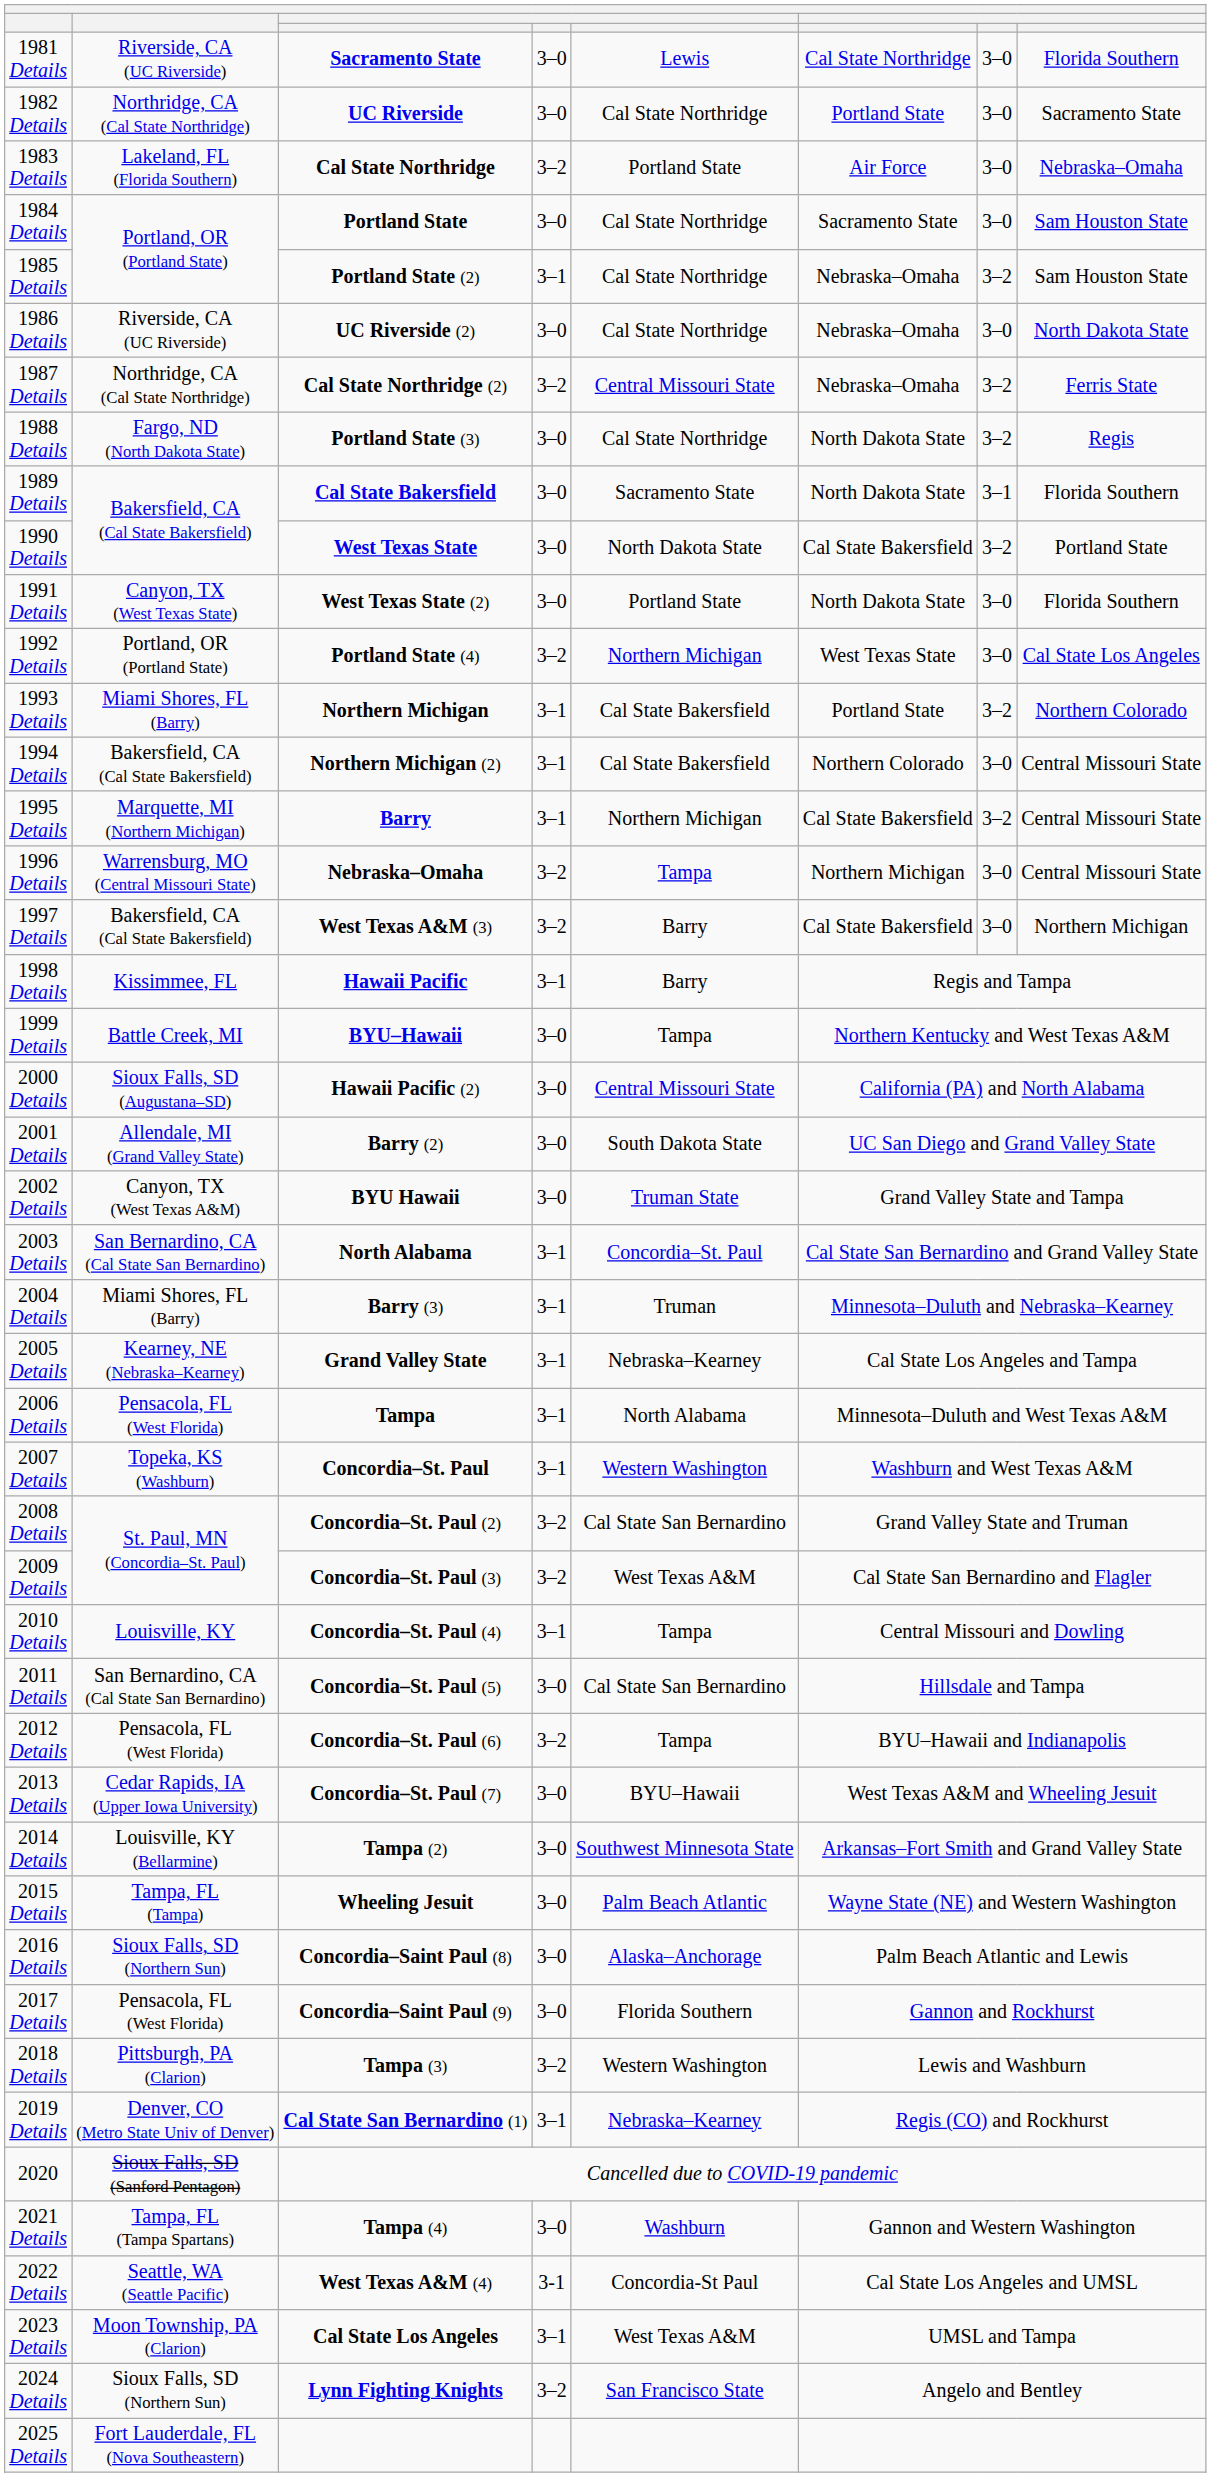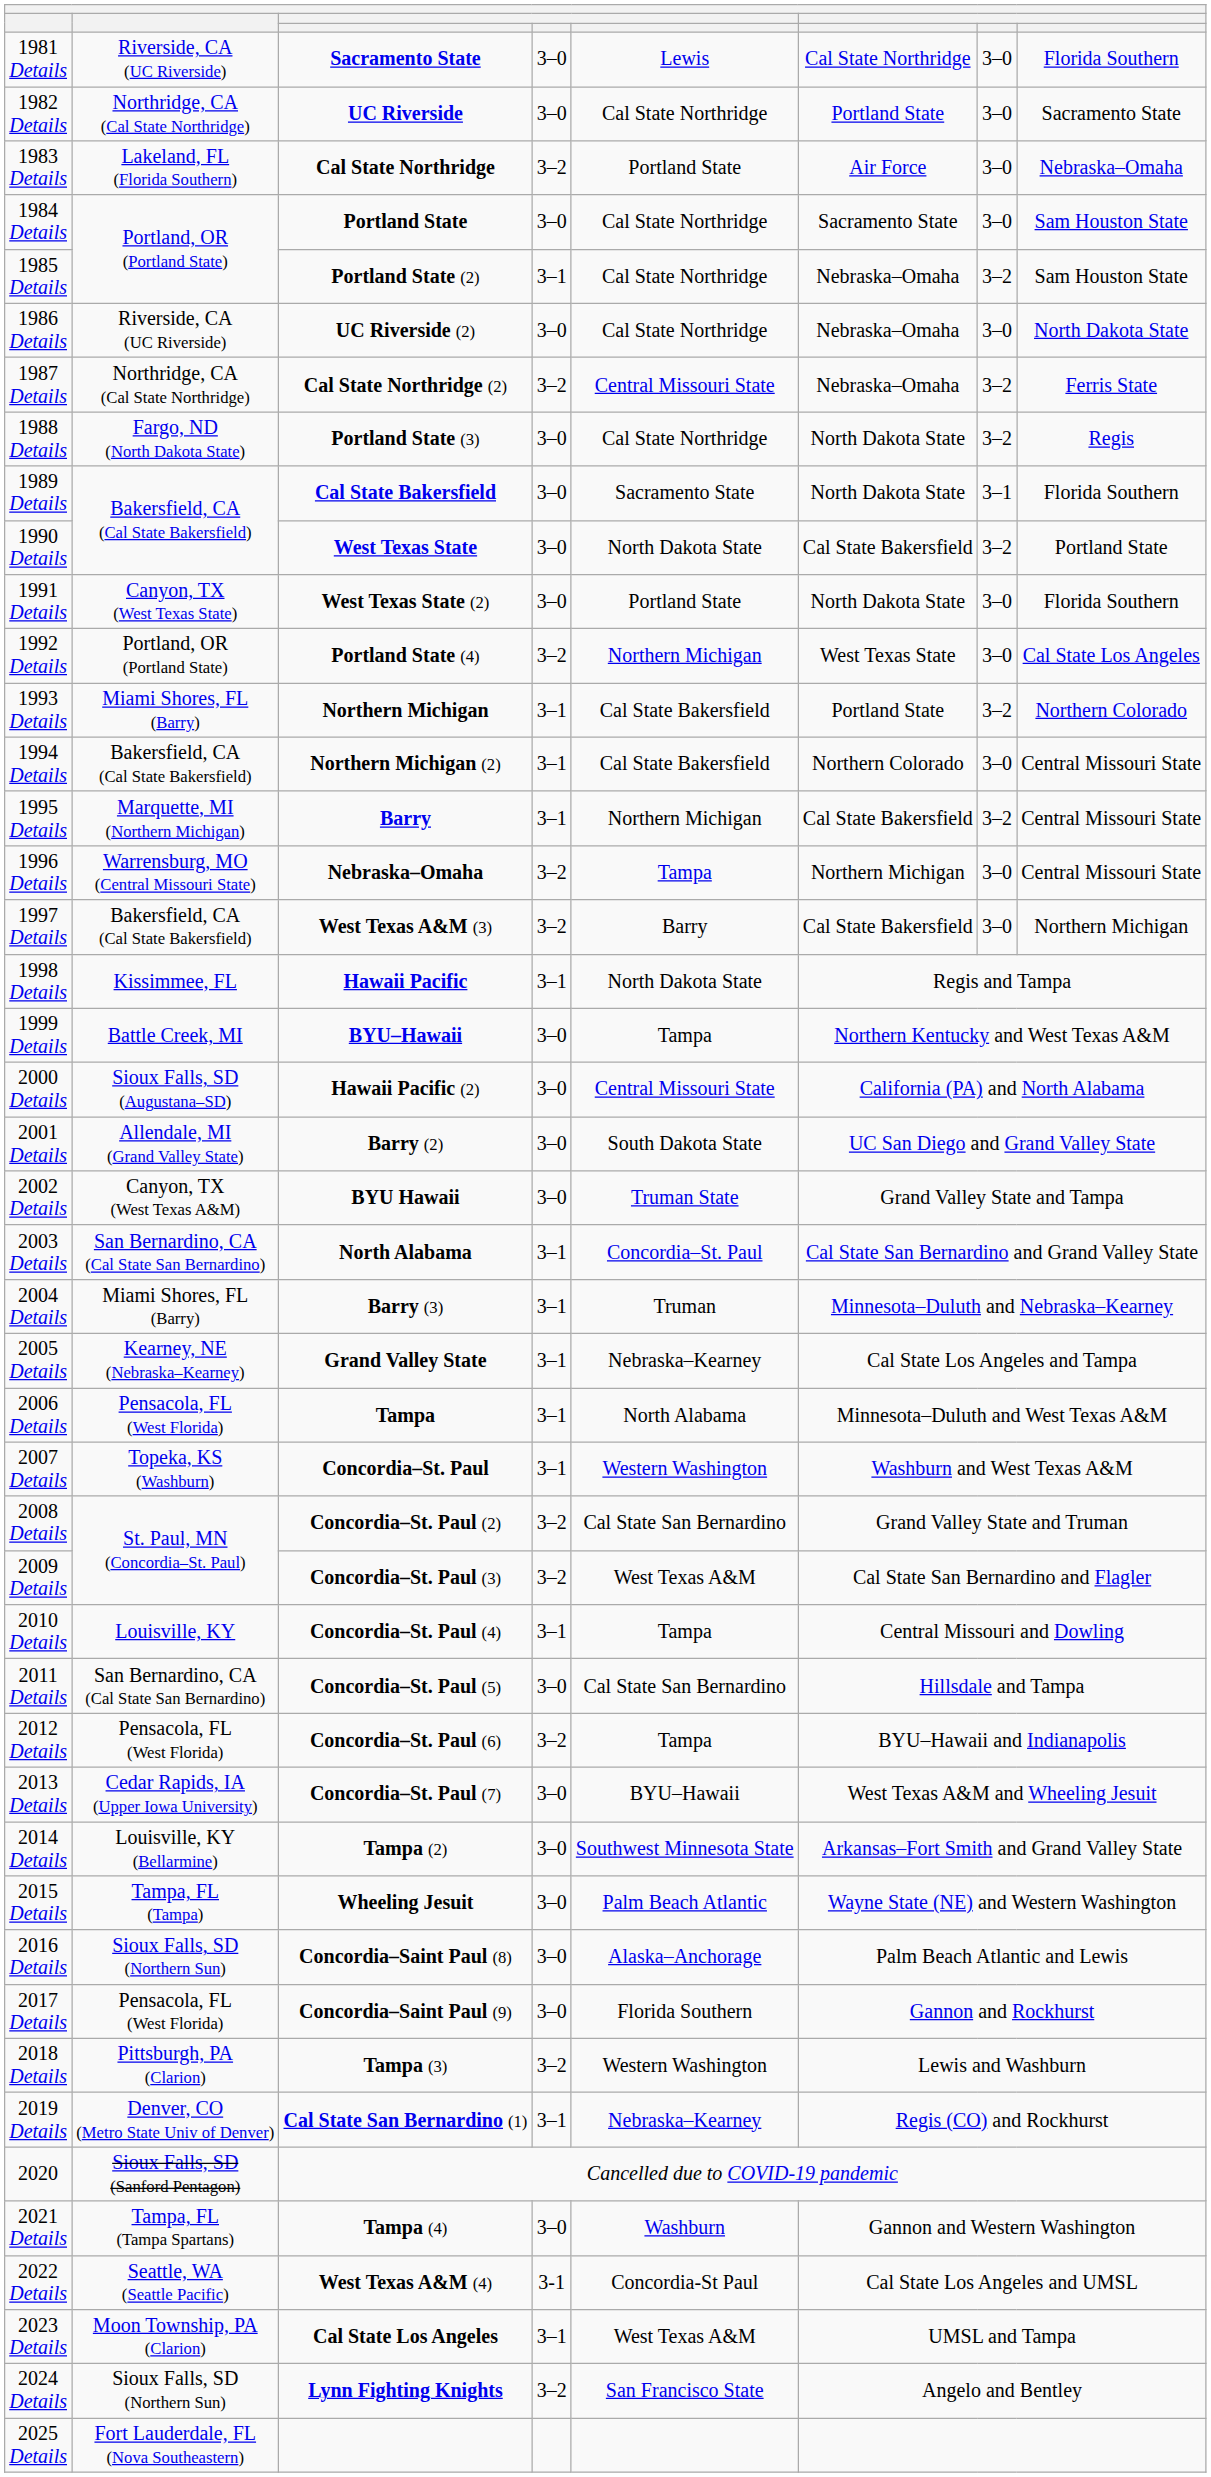(685, 980) Barry -> (685, 980) North Dakota State
